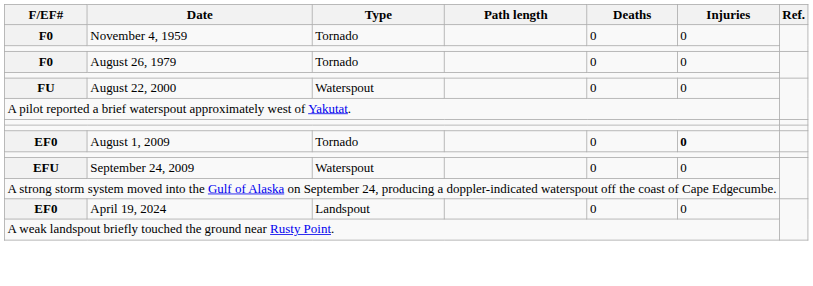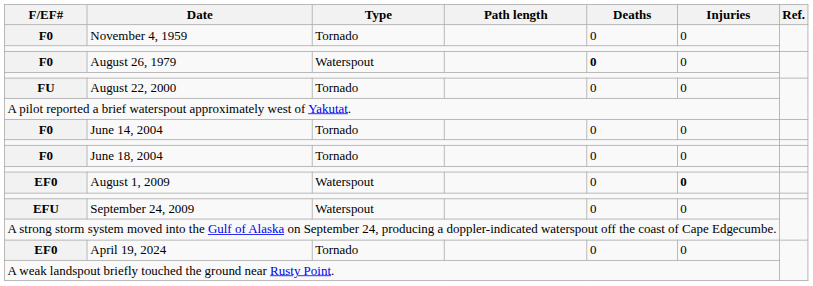(337, 61) Tornado -> (345, 61) Waterspout
(593, 61) normal -> (593, 61) bold
(345, 88) Waterspout -> (337, 88) Tornado
+ row: (46, 129)
+ row: (46, 156)
(337, 141) Tornado -> (345, 182) Waterspout
(343, 209) Landspout -> (337, 250) Tornado
